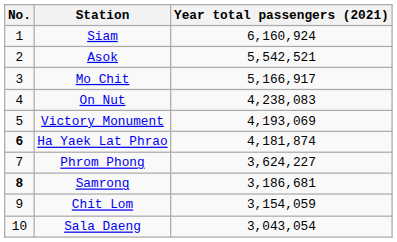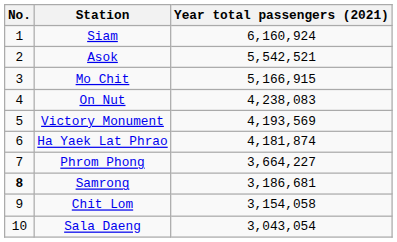(281, 78) 5,166,917 -> (281, 78) 5,166,915
(281, 121) 4,193,069 -> (281, 121) 4,193,569
(19, 142) bold -> (19, 142) normal
(281, 163) 3,624,227 -> (281, 163) 3,664,227
(281, 205) 3,154,059 -> (281, 205) 3,154,058
